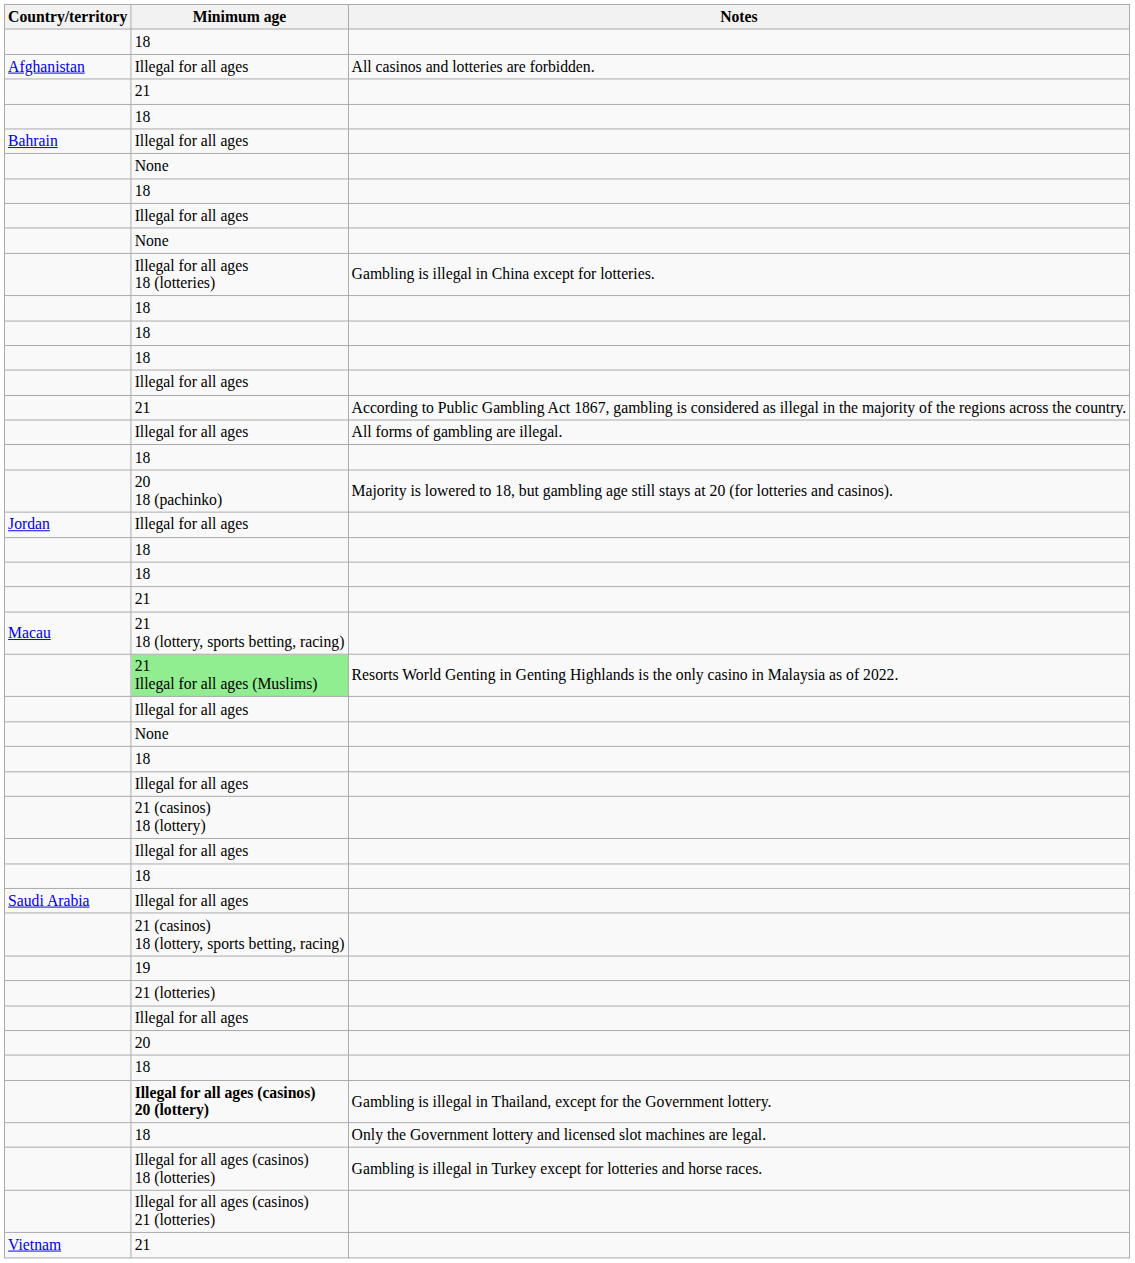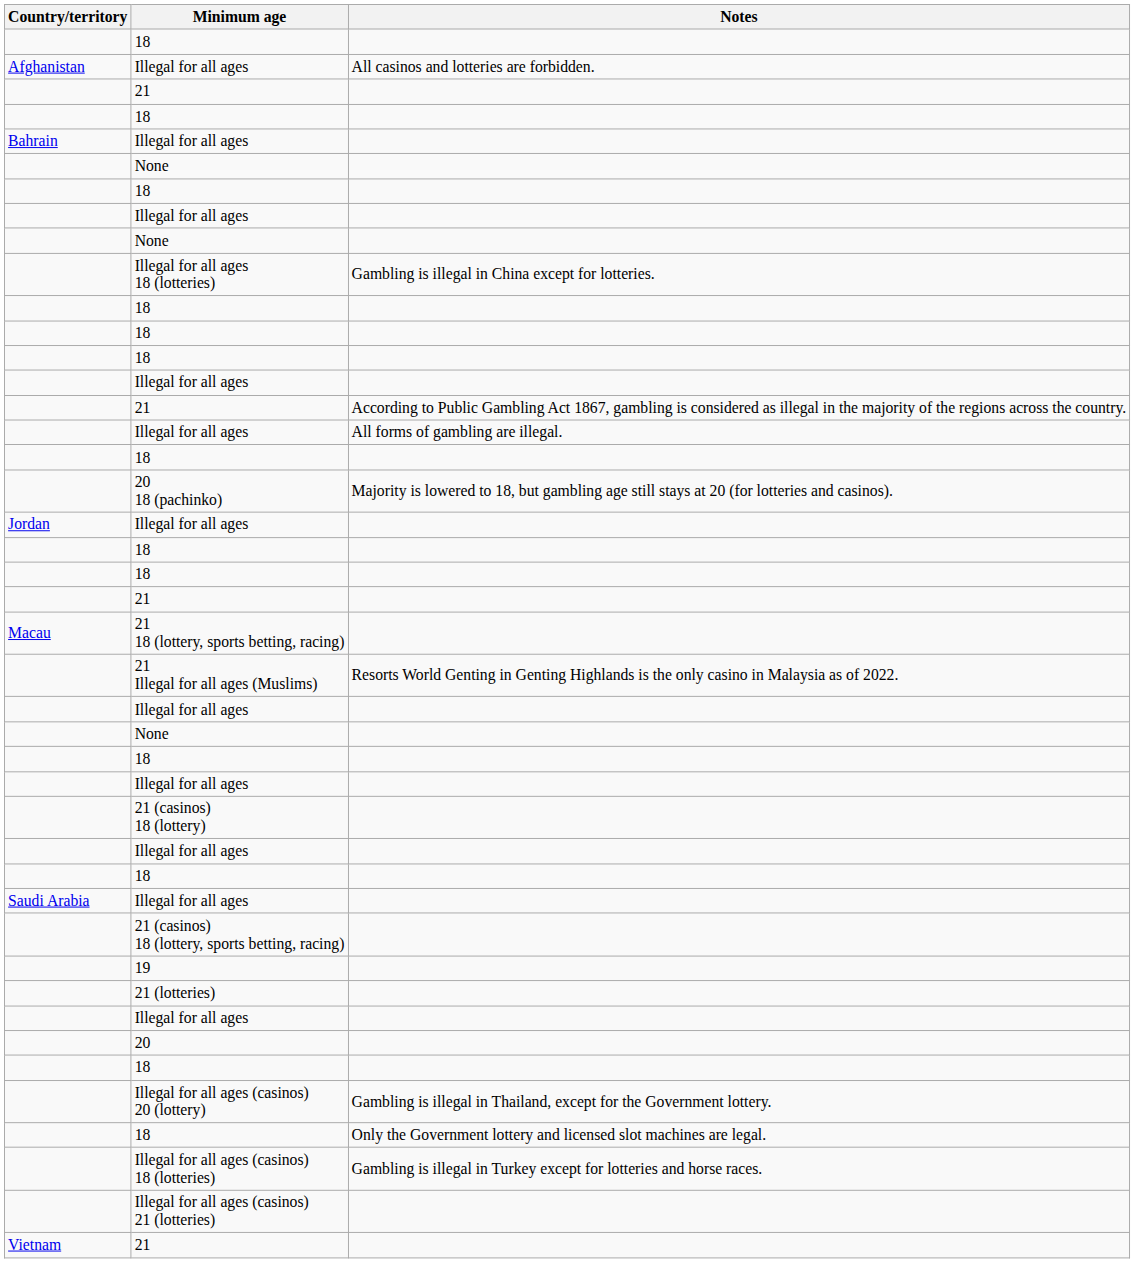(226, 675) lightgreen background -> (226, 675) no background
(225, 1101) bold -> (222, 1101) normal
